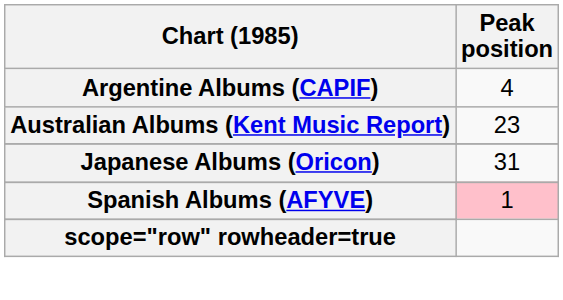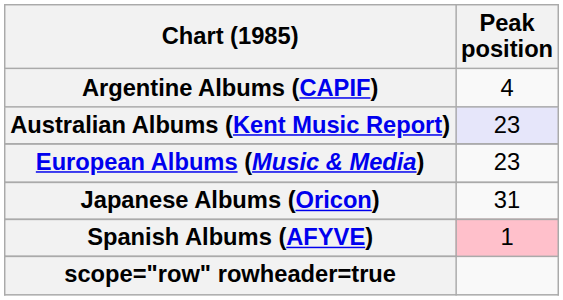(507, 125) no background -> (507, 125) lavender background
+ row: (230, 162)
